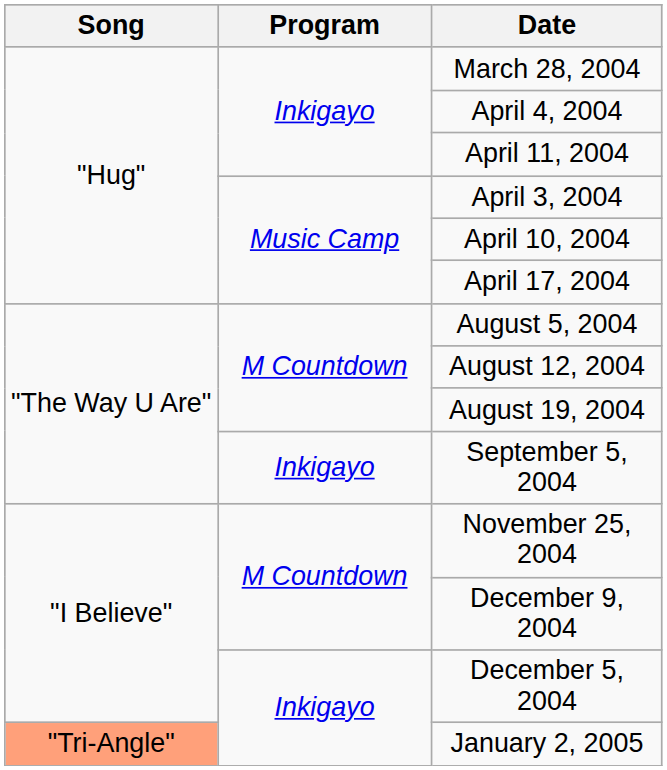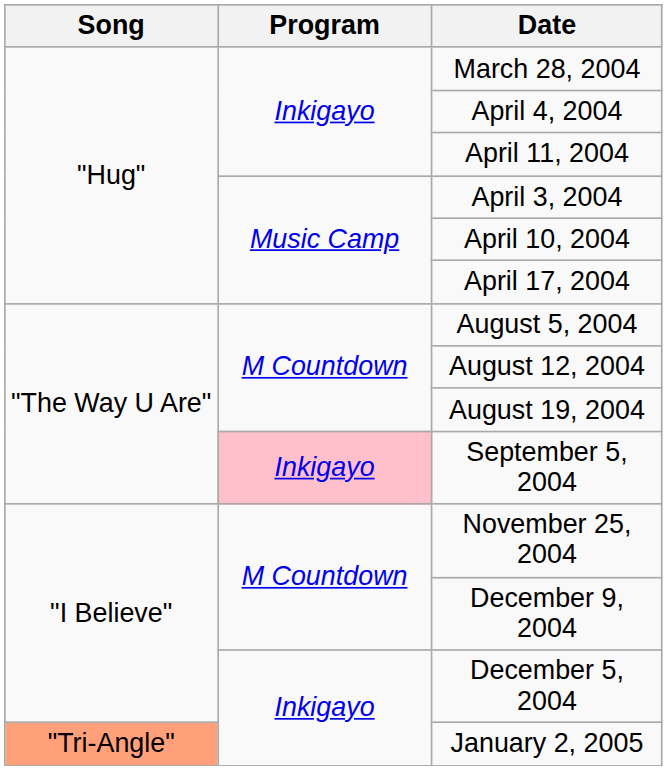(325, 467) no background -> (325, 467) pink background
